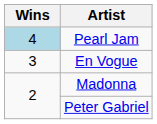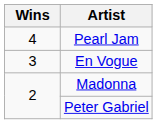(33, 38) lightblue background -> (33, 38) no background
